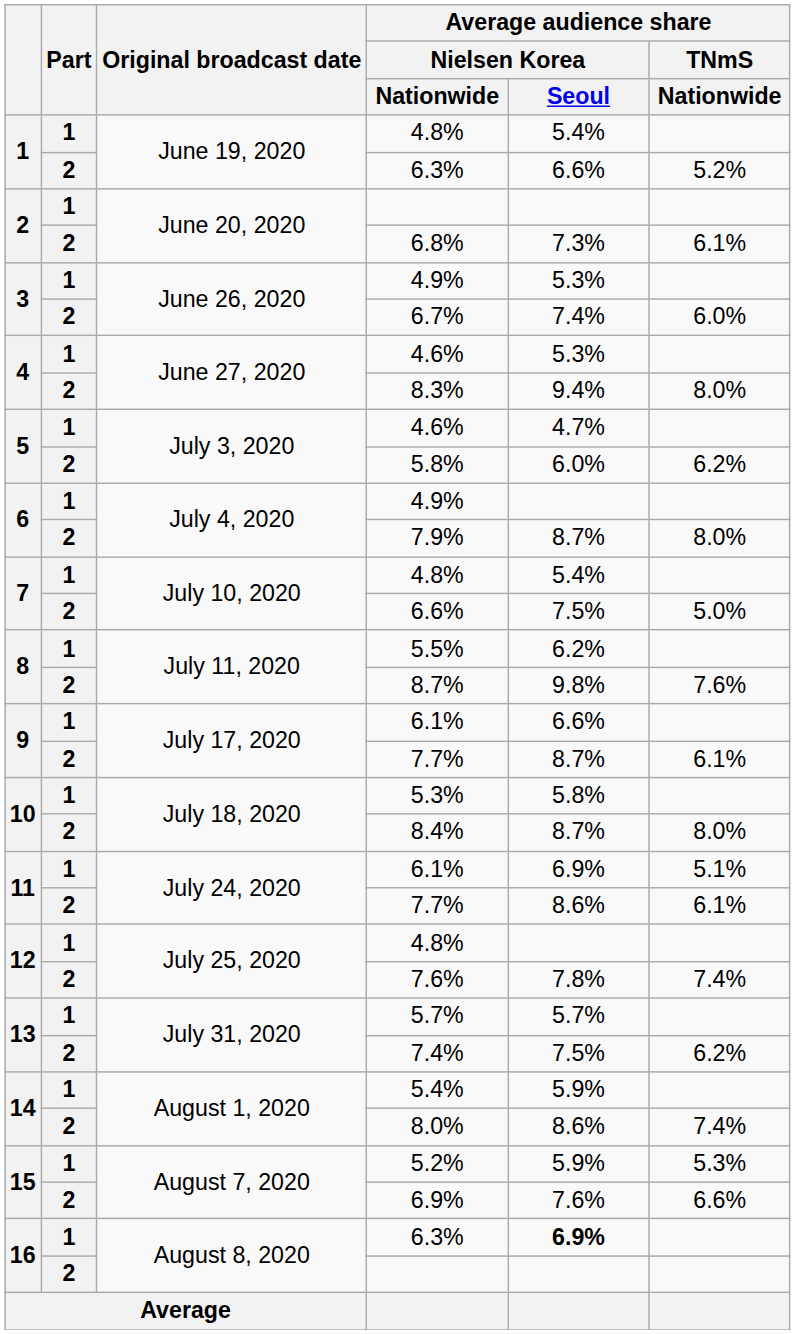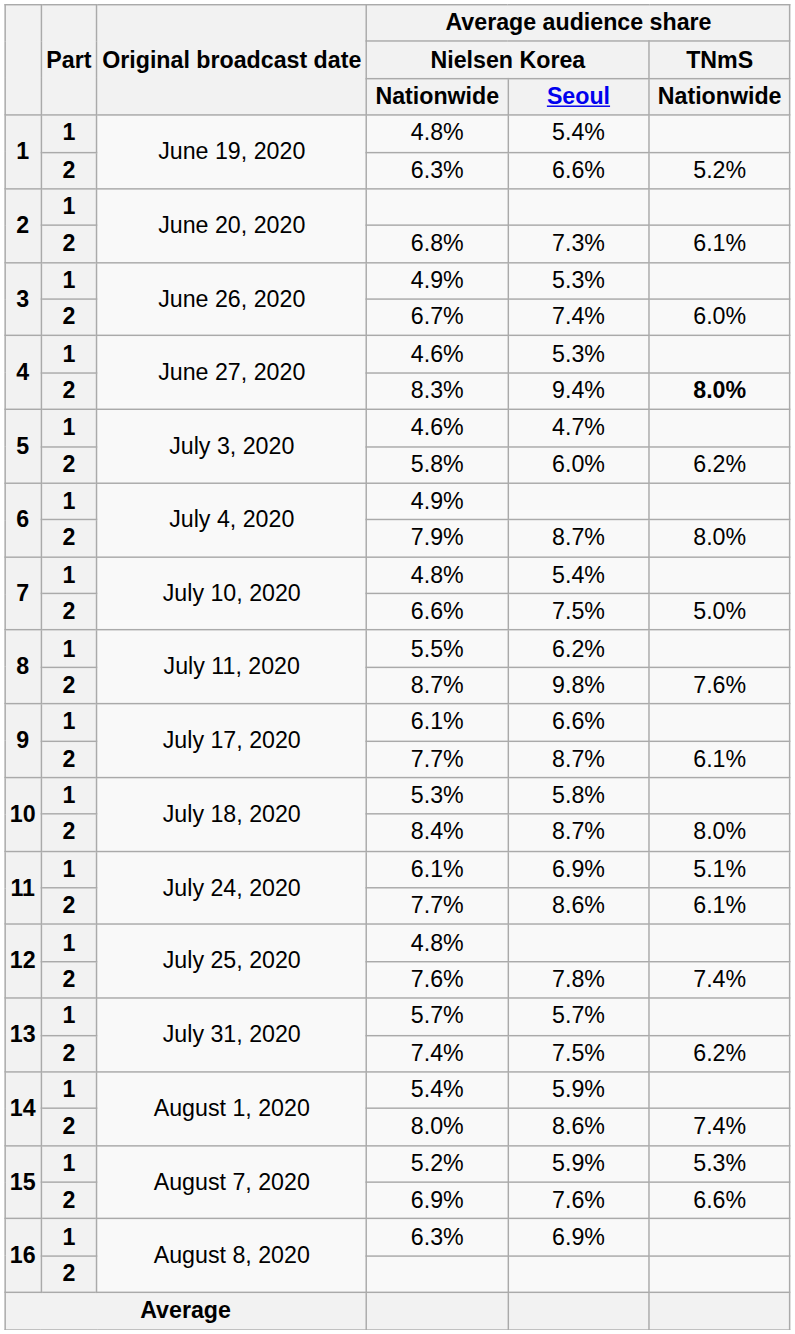(720, 390) normal -> (720, 390) bold
(578, 1237) bold -> (578, 1237) normal
